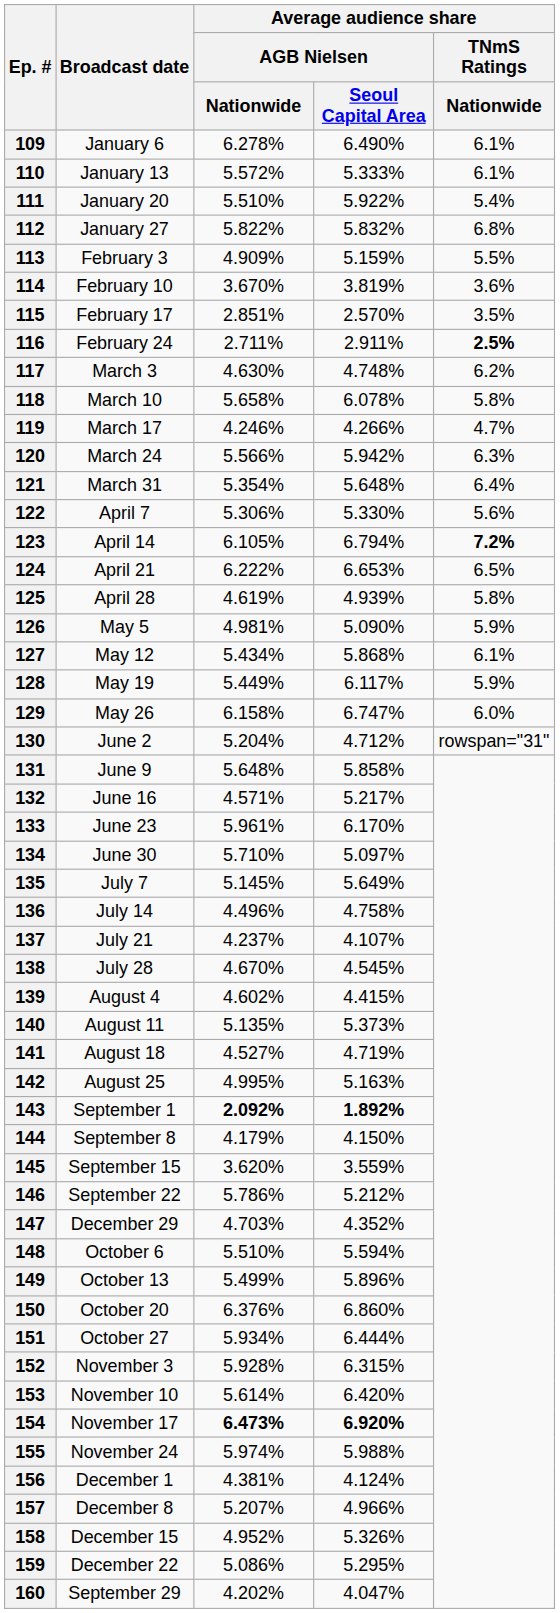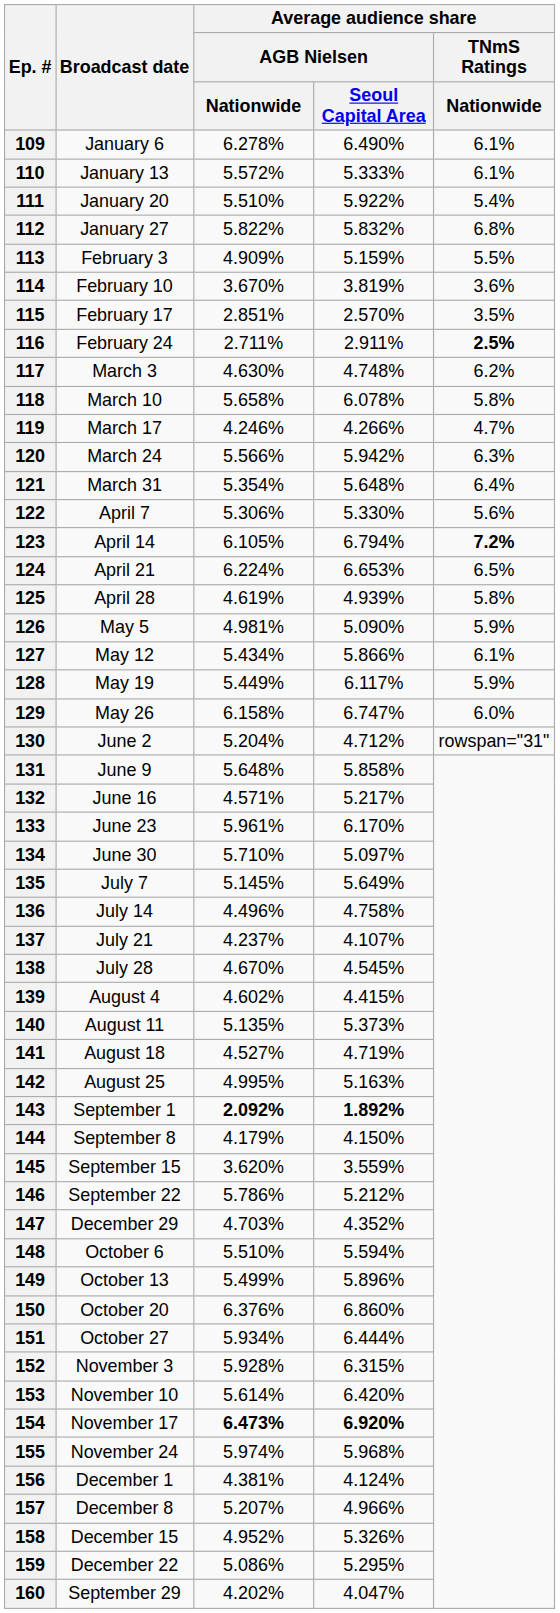(253, 570) 6.222% -> (253, 570) 6.224%
(374, 655) 5.868% -> (374, 655) 5.866%
(374, 1451) 5.988% -> (374, 1451) 5.968%
